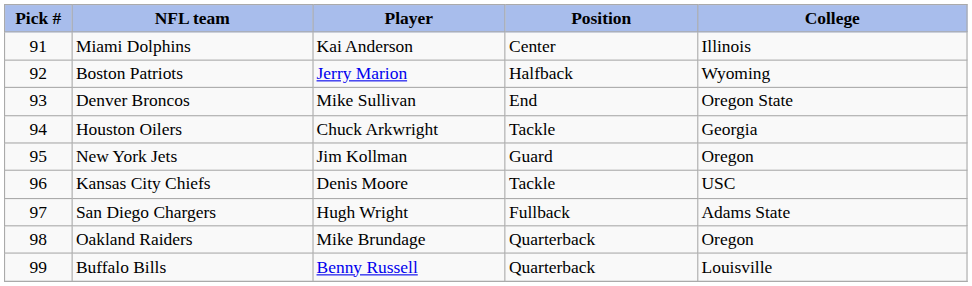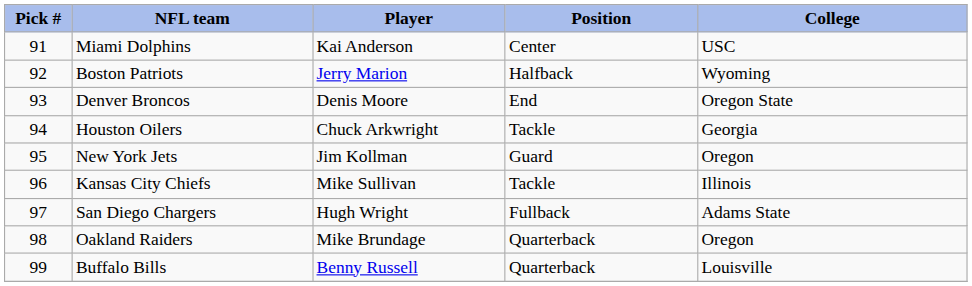(726, 45) Illinois -> (718, 45) USC
(366, 101) Mike Sullivan -> (362, 101) Denis Moore
(362, 184) Denis Moore -> (366, 184) Mike Sullivan
(718, 184) USC -> (726, 184) Illinois
